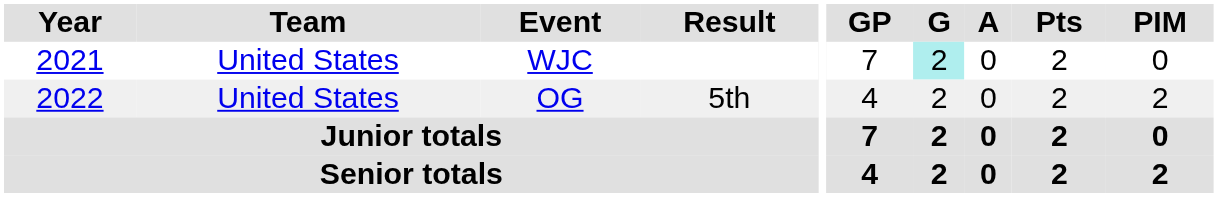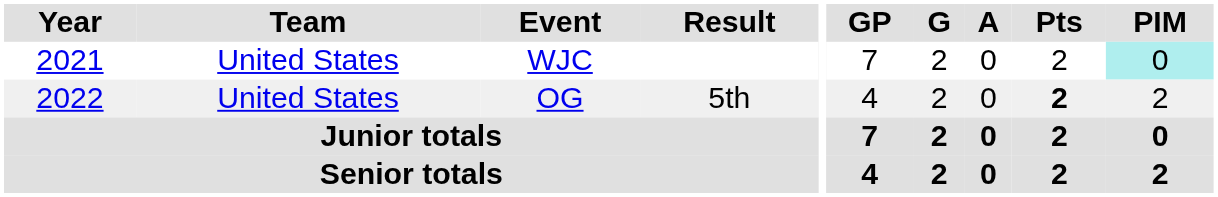(939, 60) paleturquoise background -> (939, 60) no background
(1160, 60) no background -> (1160, 60) paleturquoise background
(1059, 98) normal -> (1059, 98) bold
